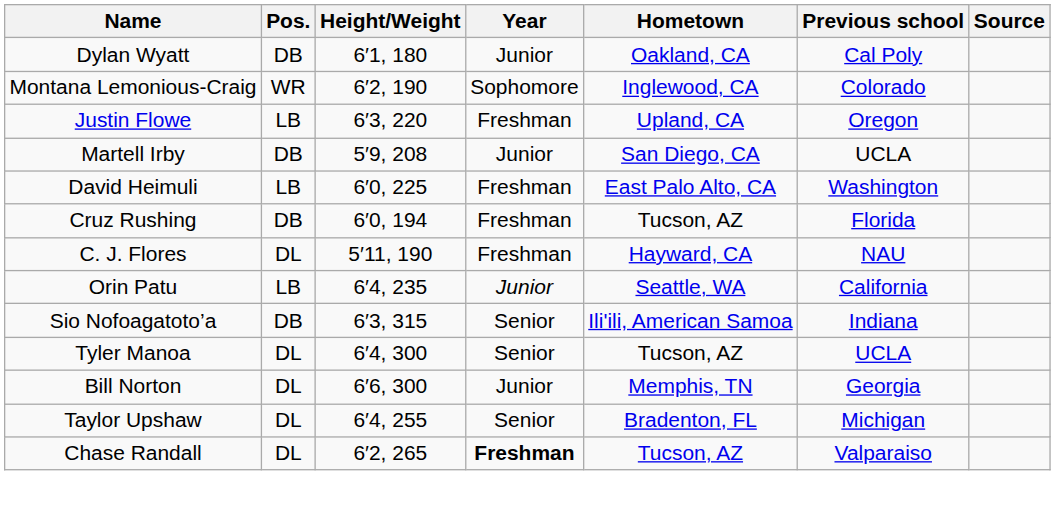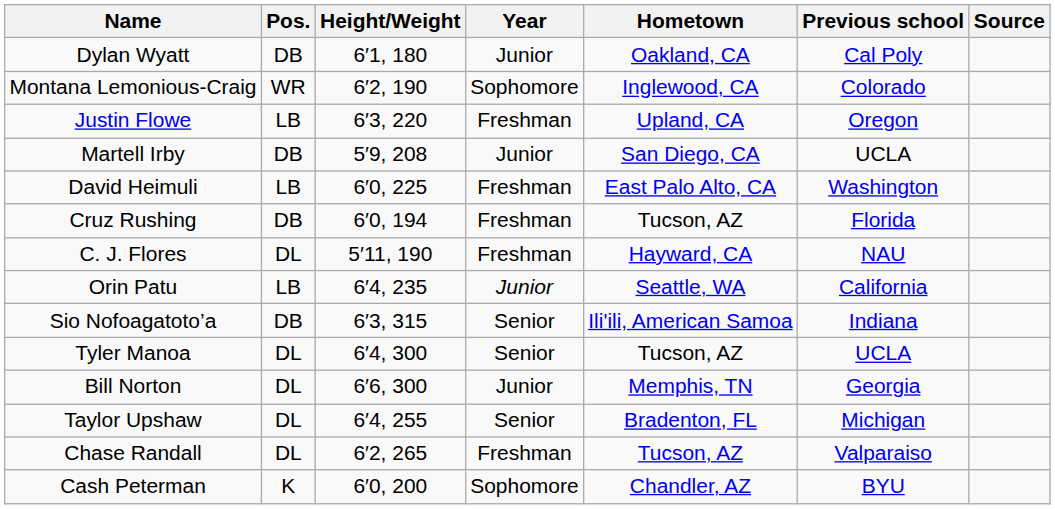(524, 453) bold -> (524, 453) normal
+ row: (133, 486)
